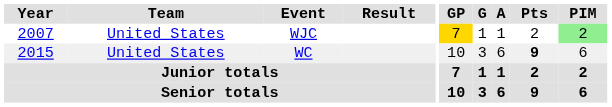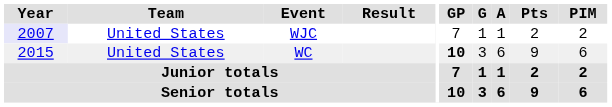(36, 34) no background -> (36, 34) lavender background
(456, 34) gold background -> (456, 34) no background
(583, 34) lightgreen background -> (583, 34) no background
(456, 53) normal -> (456, 53) bold
(534, 53) bold -> (534, 53) normal
